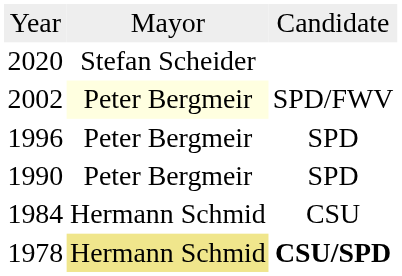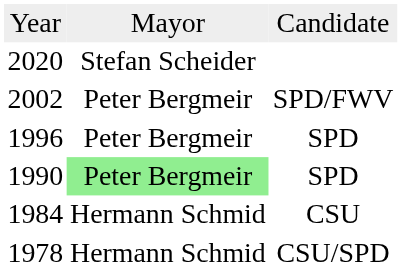(168, 99) lightyellow background -> (168, 99) no background
(168, 175) no background -> (168, 175) lightgreen background
(168, 252) khaki background -> (168, 252) no background
(333, 252) bold -> (333, 252) normal
